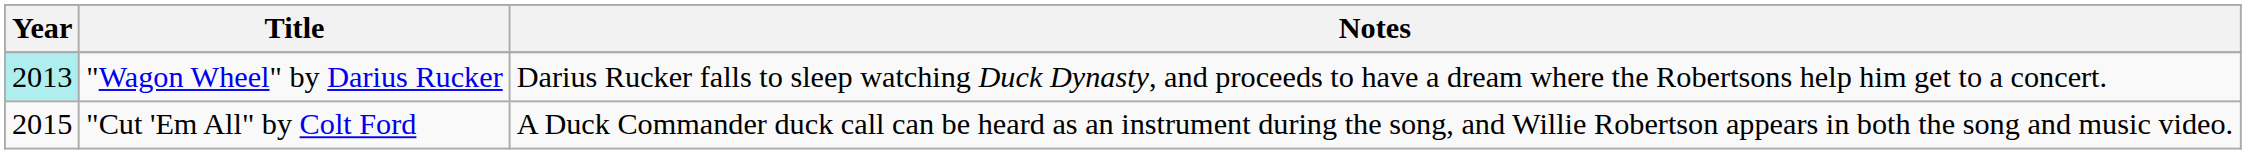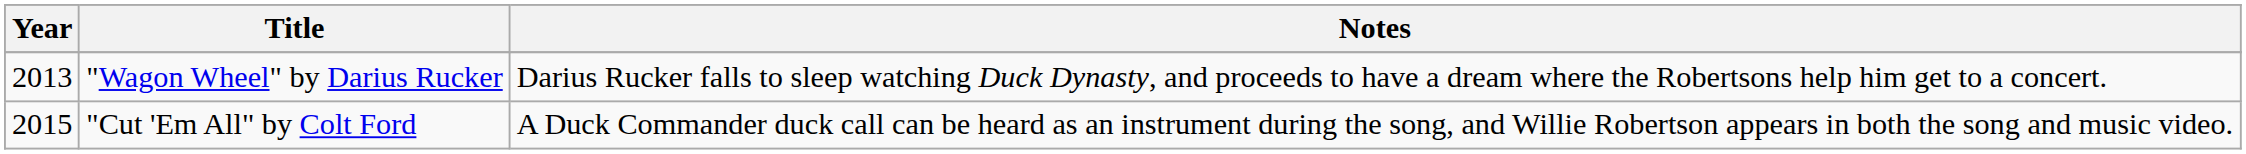(42, 76) paleturquoise background -> (42, 76) no background
